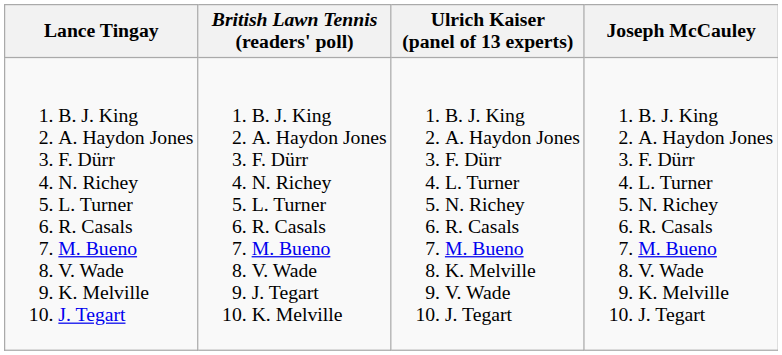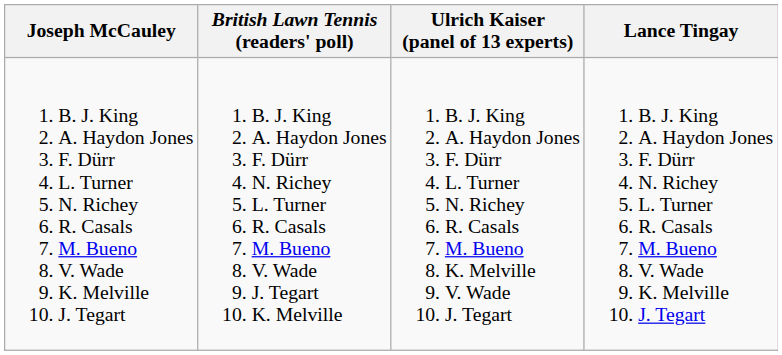columns swapped: (101, 31) <-> (681, 31)
